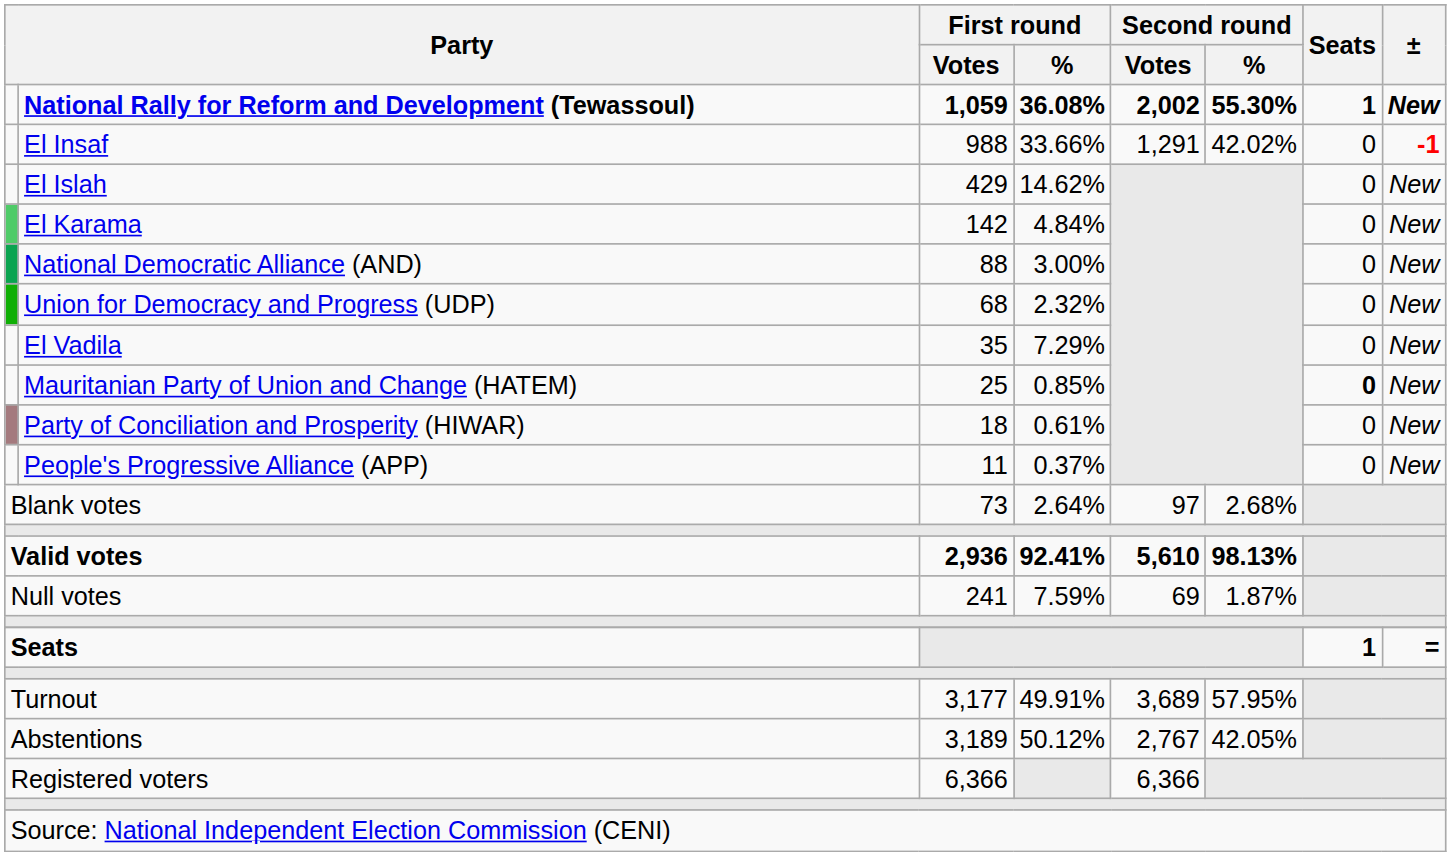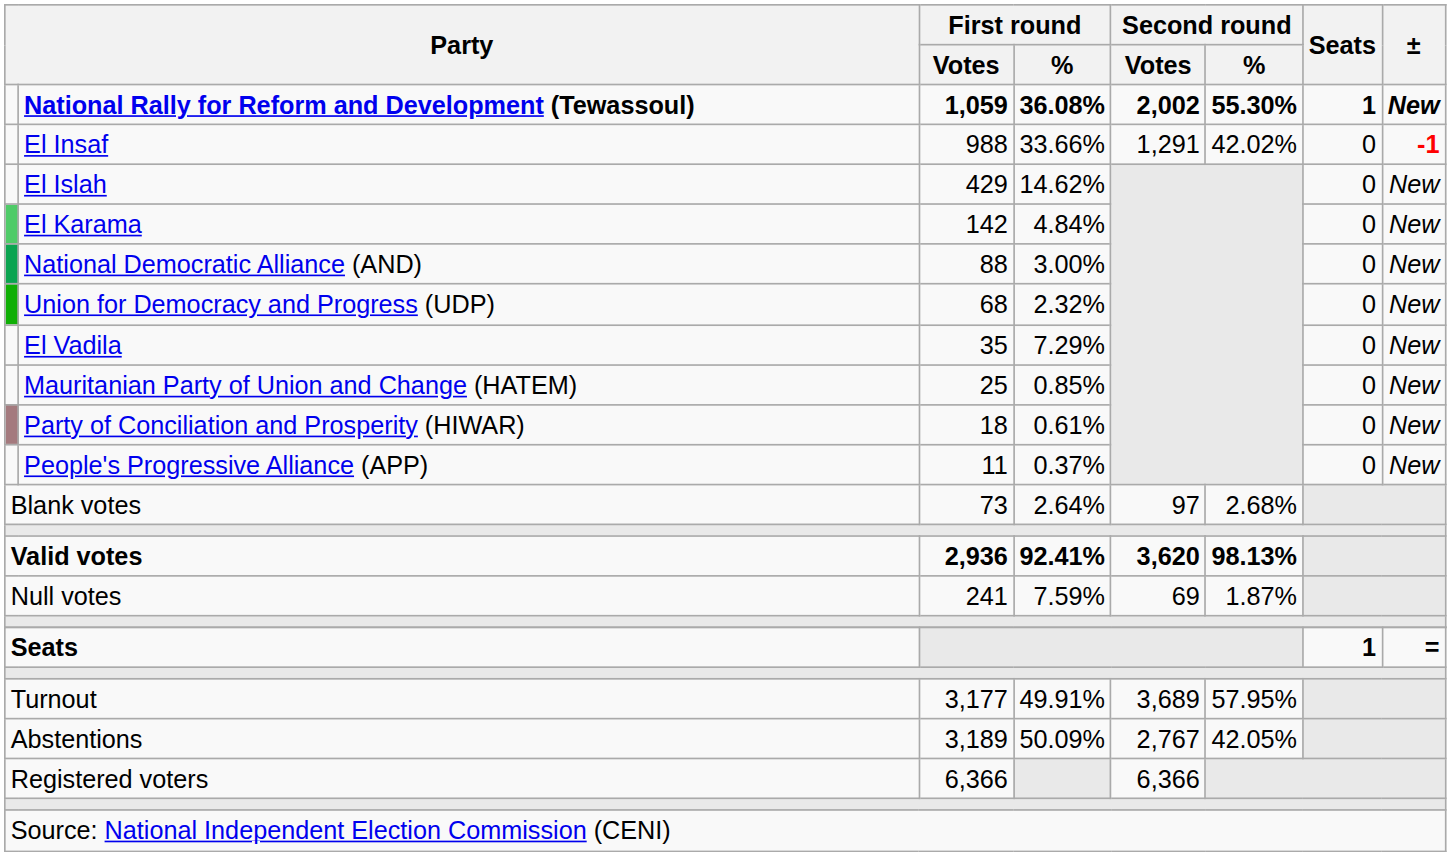(1369, 384) bold -> (1369, 384) normal
(1168, 556) 5,610 -> (1168, 556) 3,620
(1062, 739) 50.12% -> (1062, 739) 50.09%
